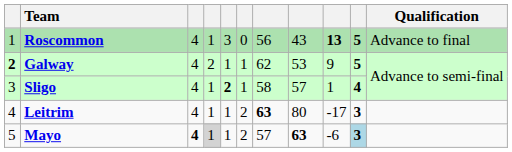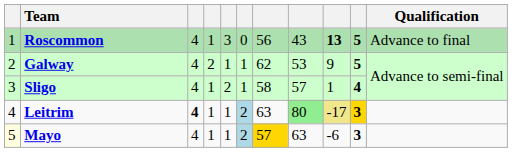(12, 64) bold -> (12, 64) normal
(227, 87) bold -> (227, 87) normal
(195, 111) normal -> (195, 111) bold
(244, 111) no background -> (244, 111) lightblue background
(264, 111) bold -> (264, 111) normal
(299, 111) no background -> (299, 111) lightgreen background
(337, 111) no background -> (337, 111) khaki background
(357, 111) no background -> (357, 111) gold background
(12, 135) no background -> (12, 135) lightyellow background
(195, 135) bold -> (195, 135) normal
(211, 135) lightgrey background -> (211, 135) no background
(244, 135) no background -> (244, 135) lightblue background
(264, 135) no background -> (264, 135) gold background
(299, 135) bold -> (299, 135) normal
(357, 135) lightblue background -> (357, 135) no background
